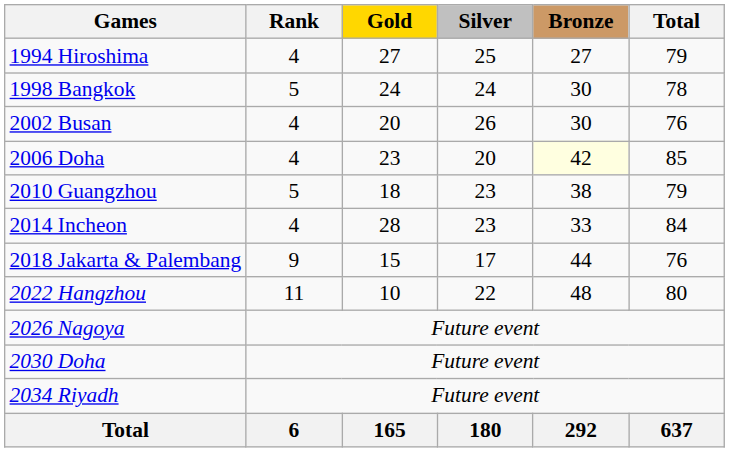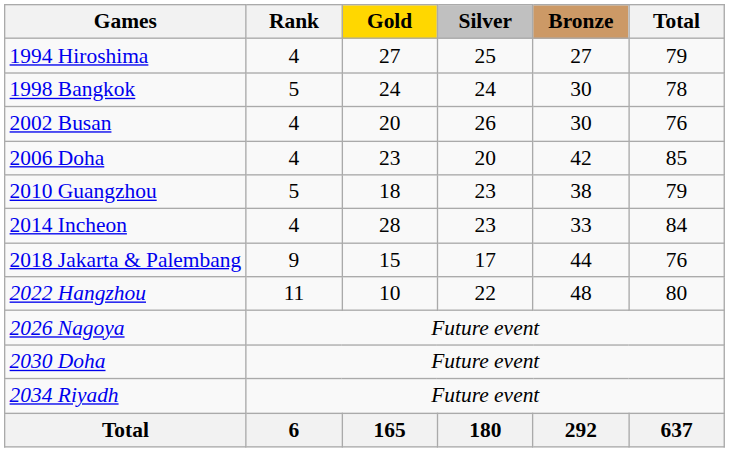(581, 157) lightyellow background -> (581, 157) no background
